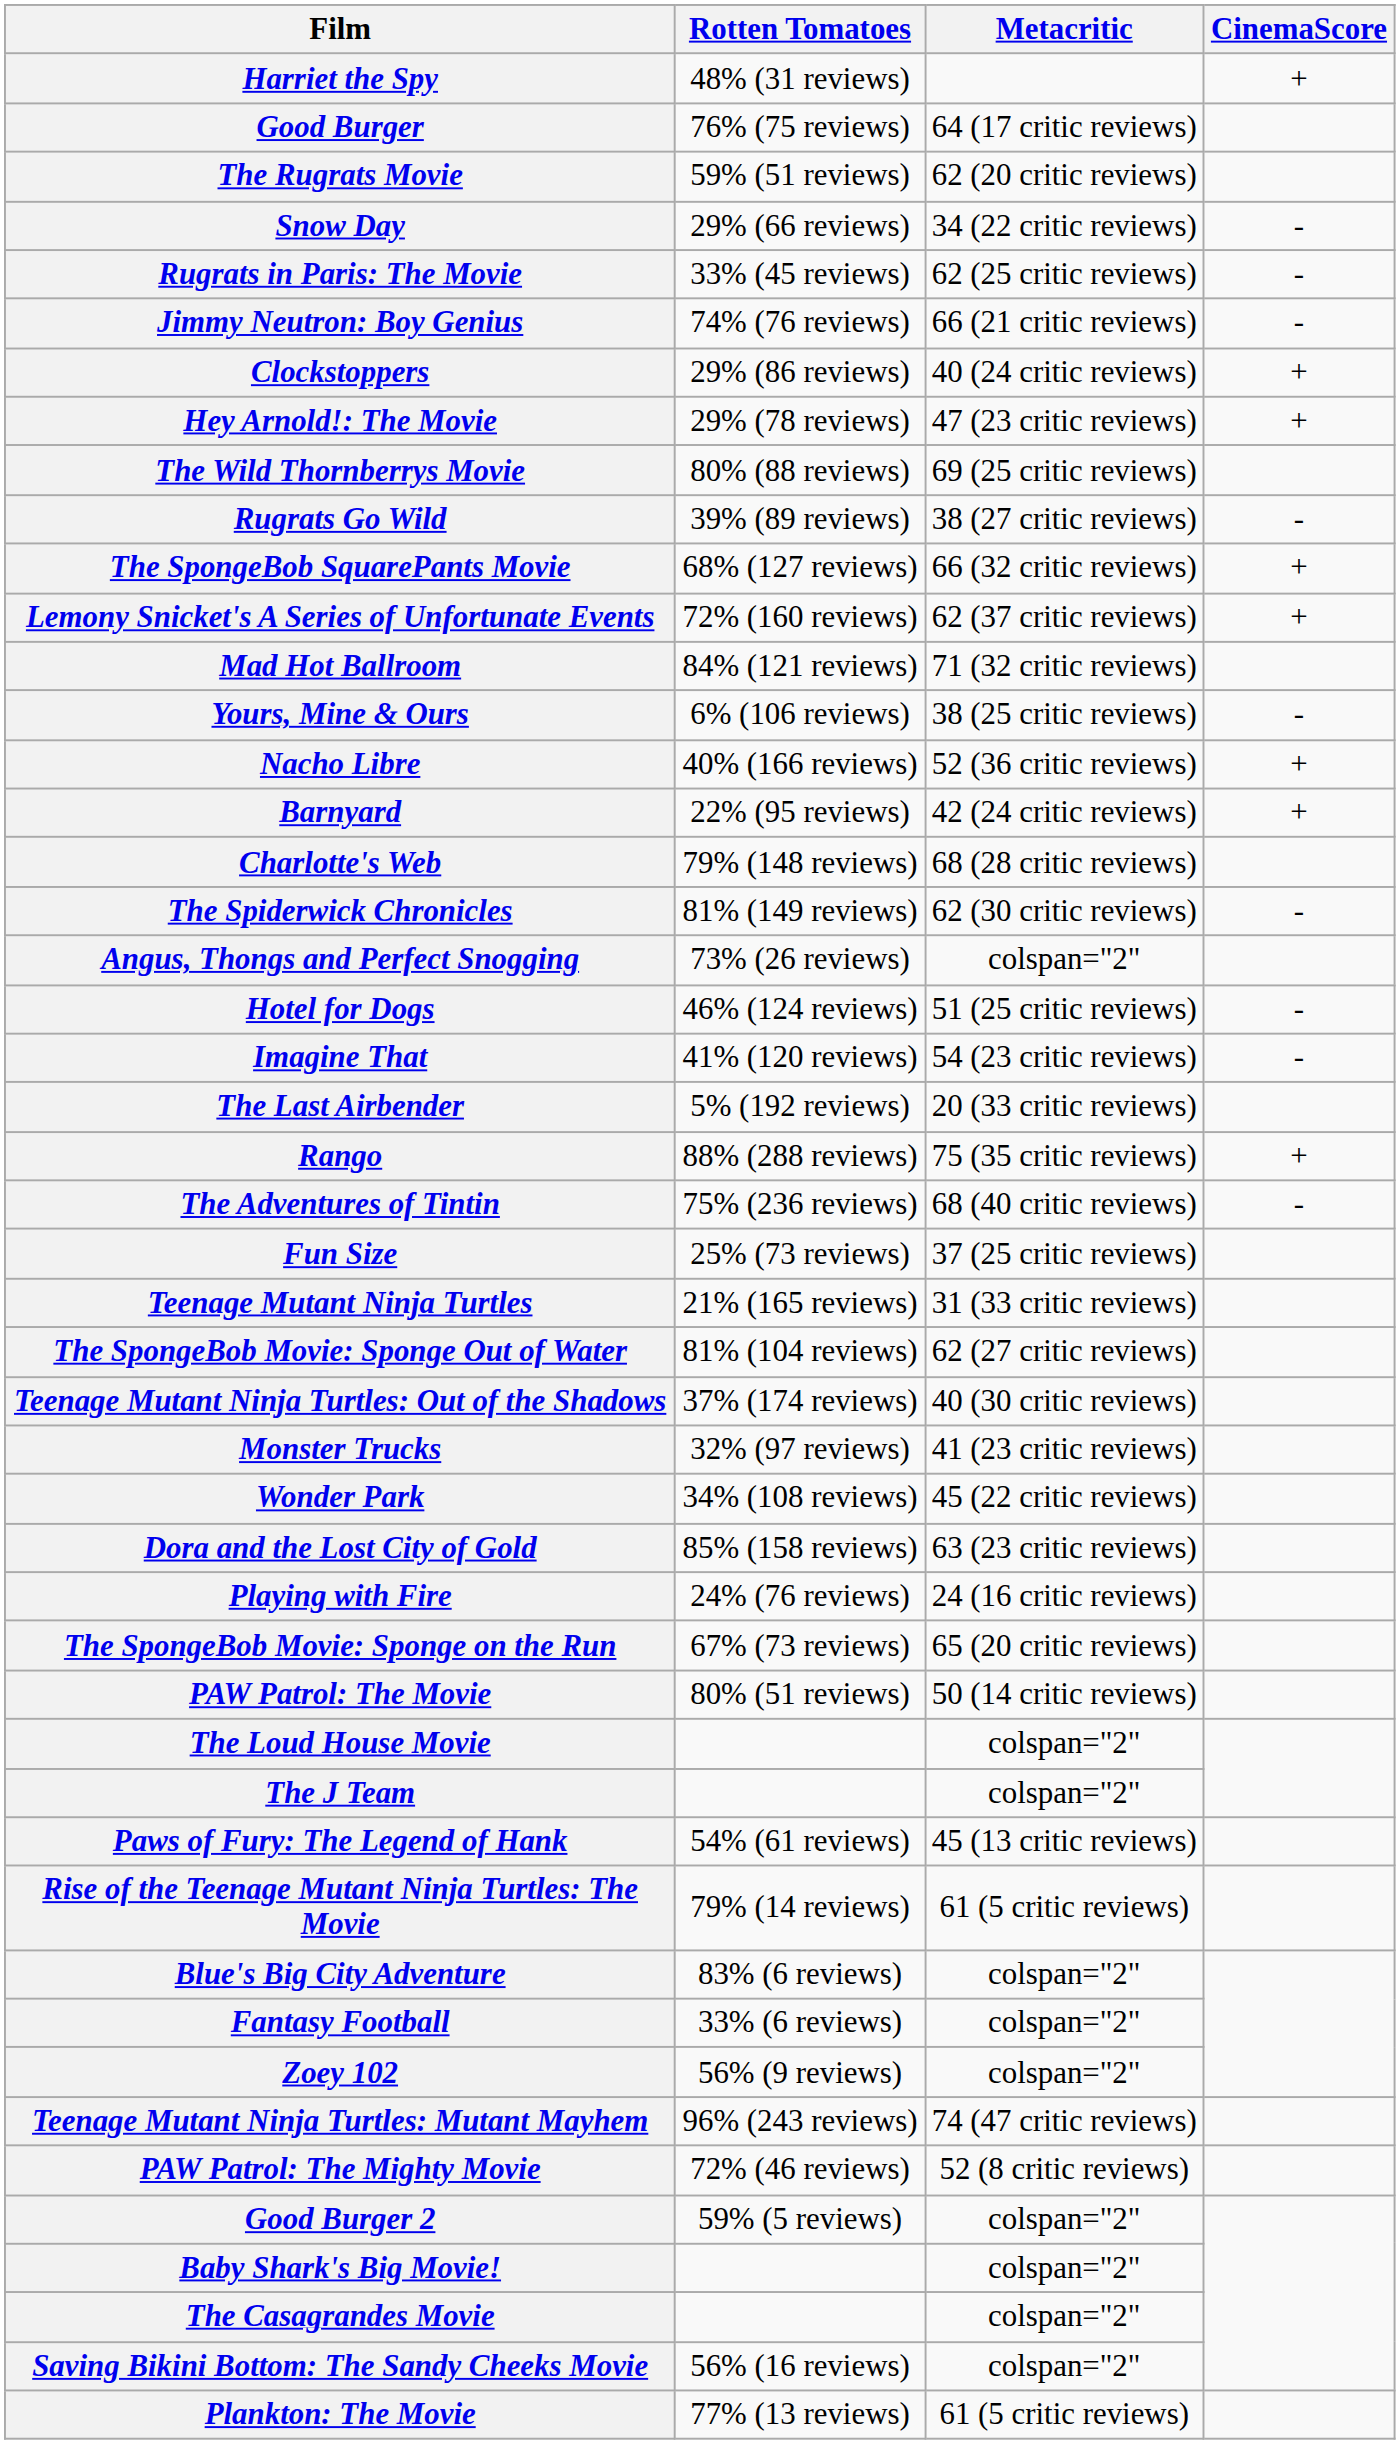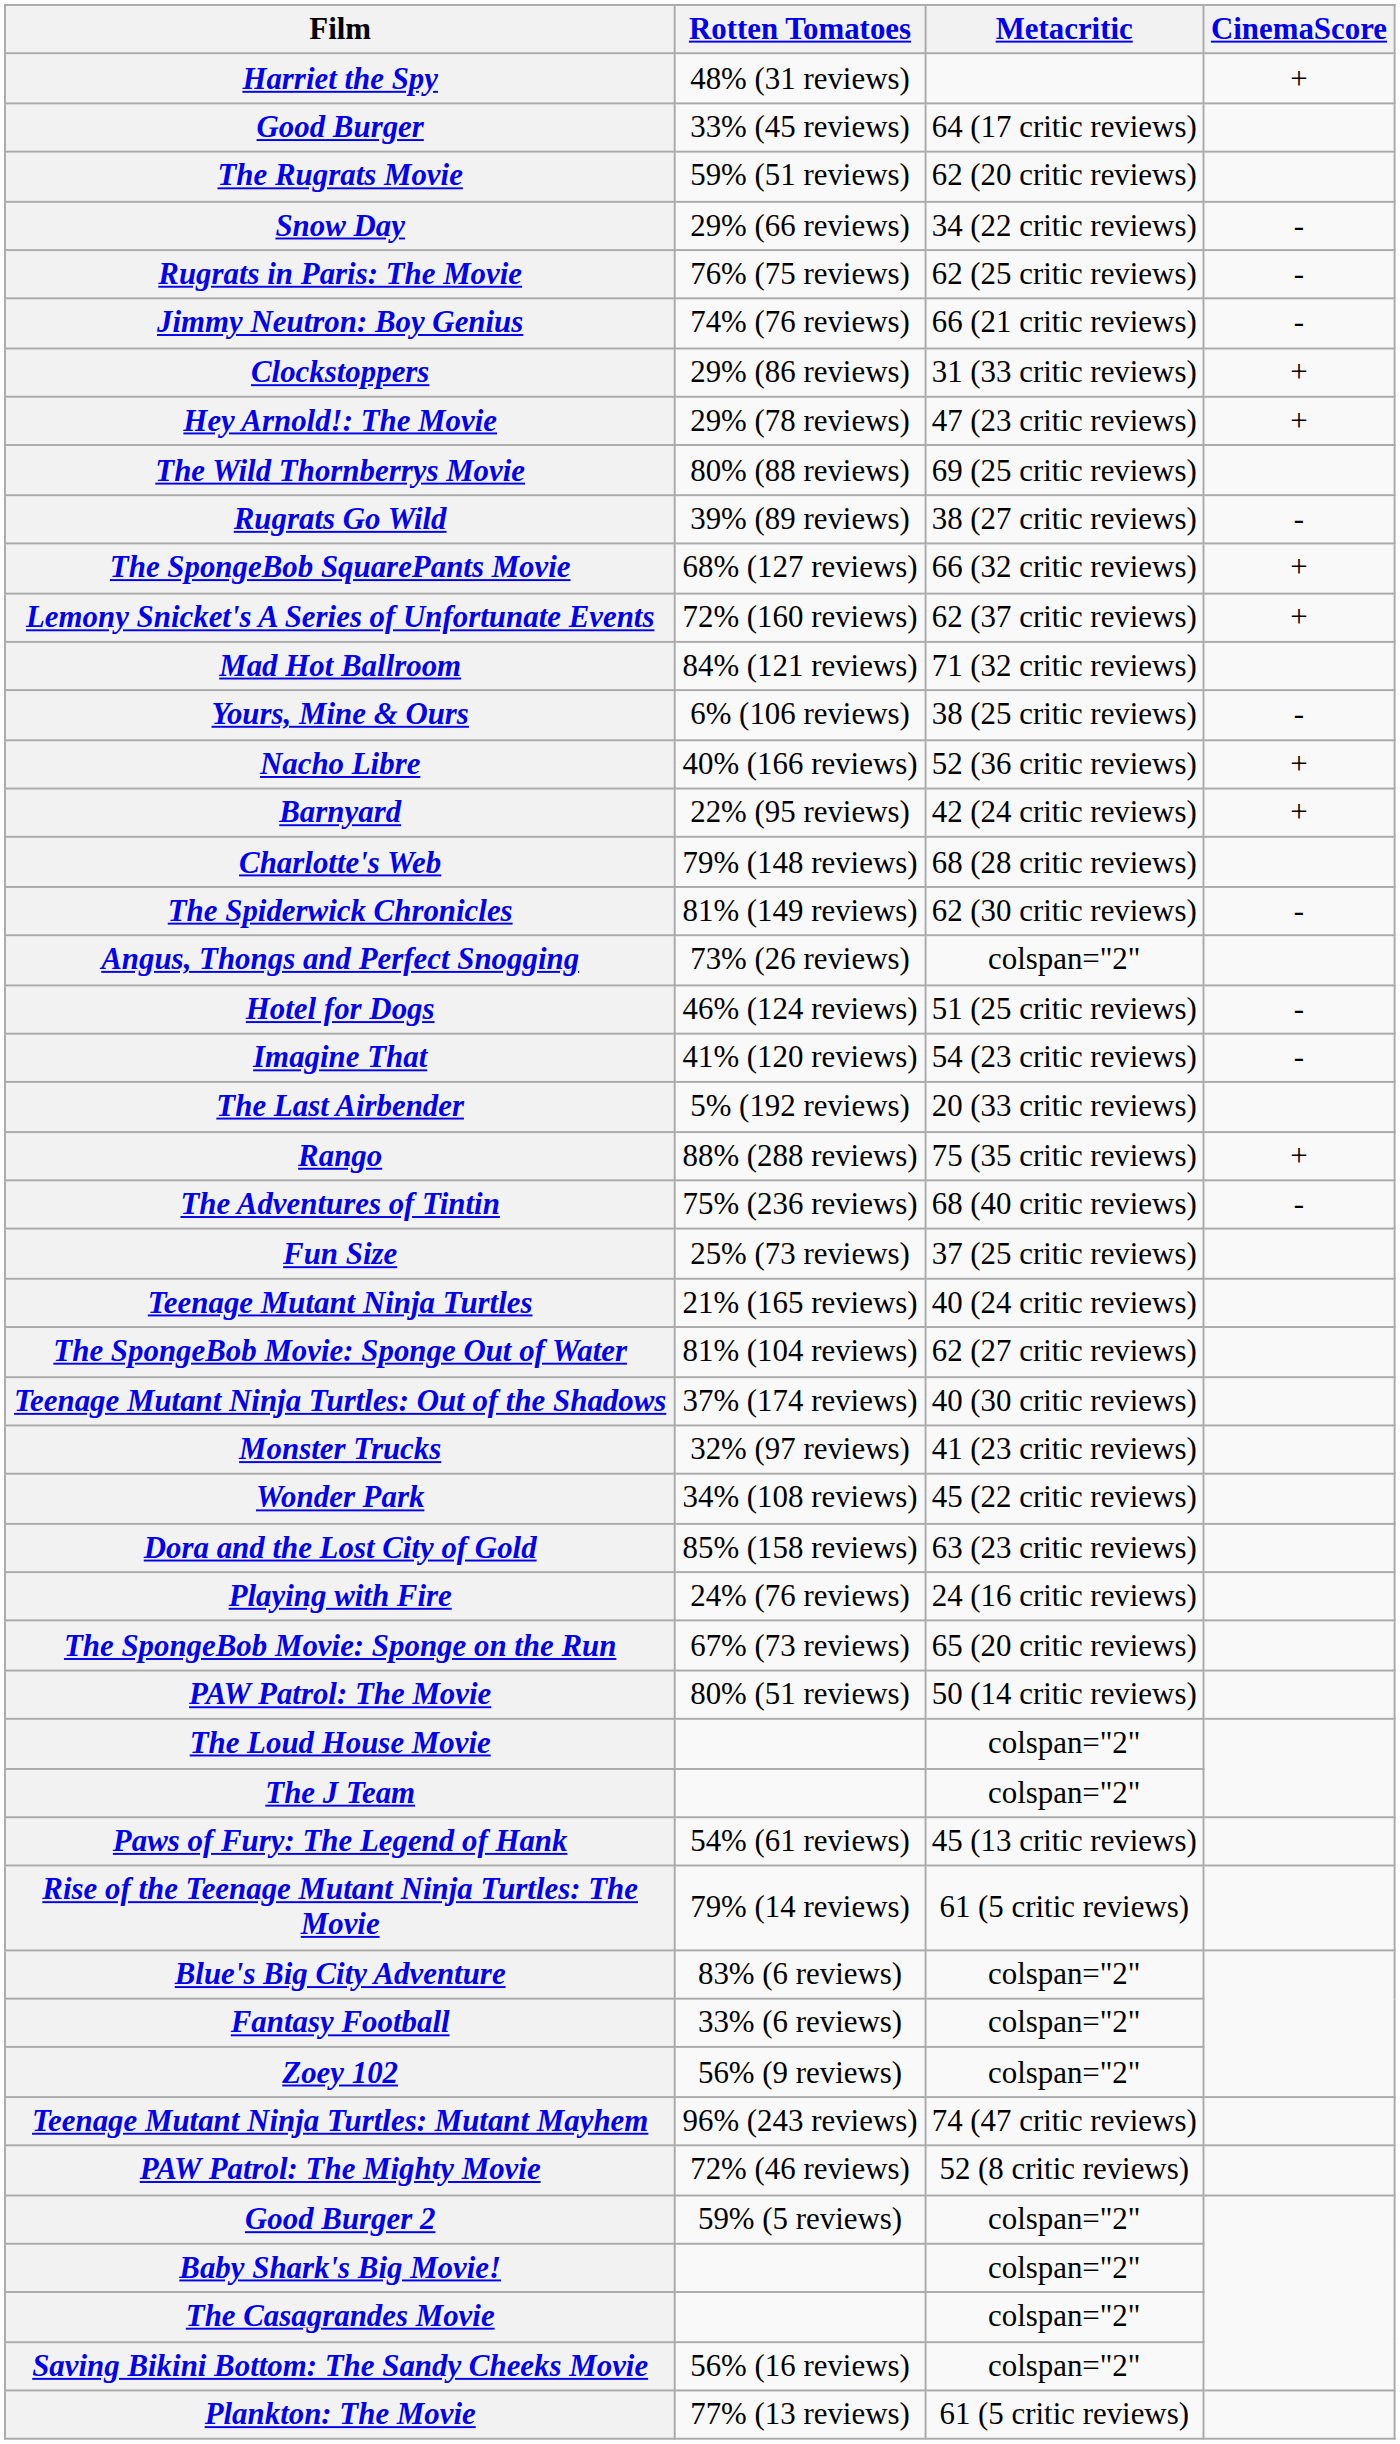(800, 126) 76% (75 reviews) -> (800, 126) 33% (45 reviews)
(800, 273) 33% (45 reviews) -> (800, 273) 76% (75 reviews)
(1064, 371) 40 (24 critic reviews) -> (1064, 371) 31 (33 critic reviews)
(1064, 1302) 31 (33 critic reviews) -> (1064, 1302) 40 (24 critic reviews)
